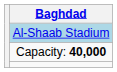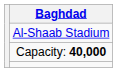(61, 33) lightblue background -> (61, 33) no background
